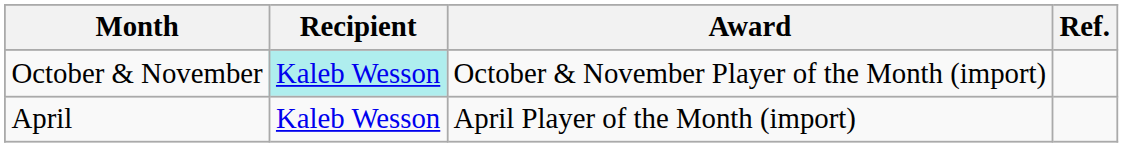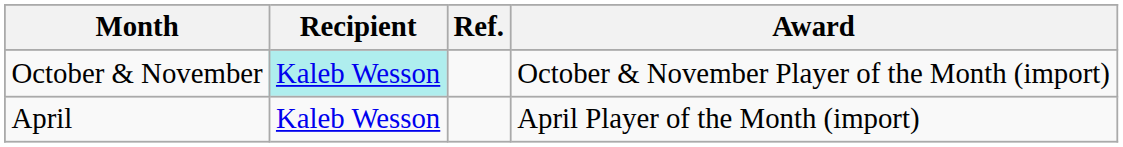columns swapped: (750, 27) <-> (1085, 27)
